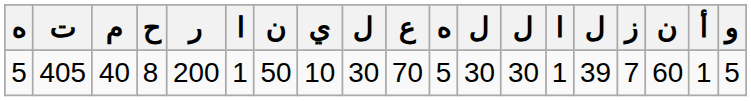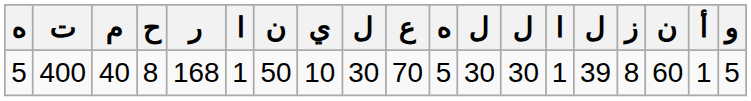(63, 72) 405 -> (63, 72) 400
(196, 72) 200 -> (196, 72) 168
(632, 72) 7 -> (632, 72) 8
